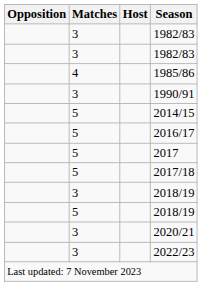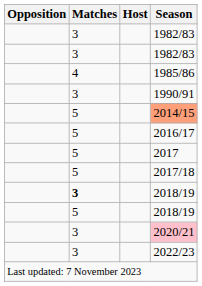(174, 113) no background -> (174, 113) lightsalmon background
(75, 192) normal -> (75, 192) bold
(174, 232) no background -> (174, 232) pink background
